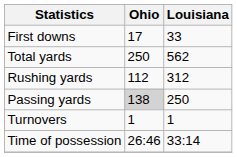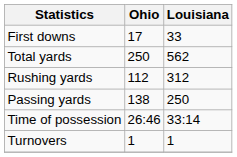(139, 99) lightgrey background -> (139, 99) no background
rows swapped: (37, 120) <-> (64, 141)
